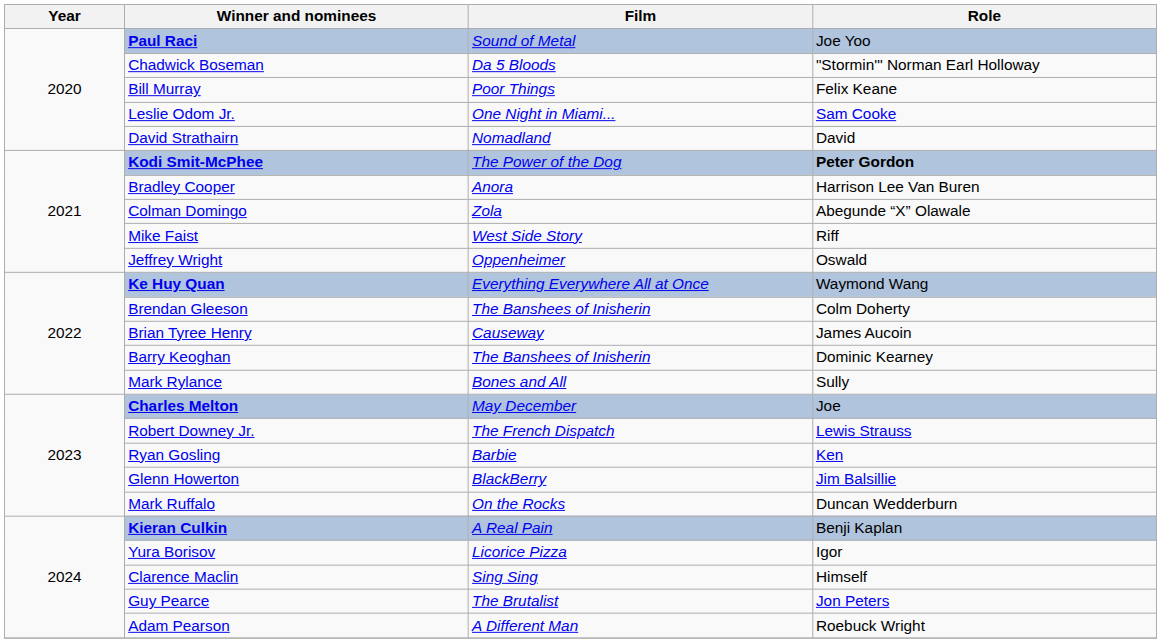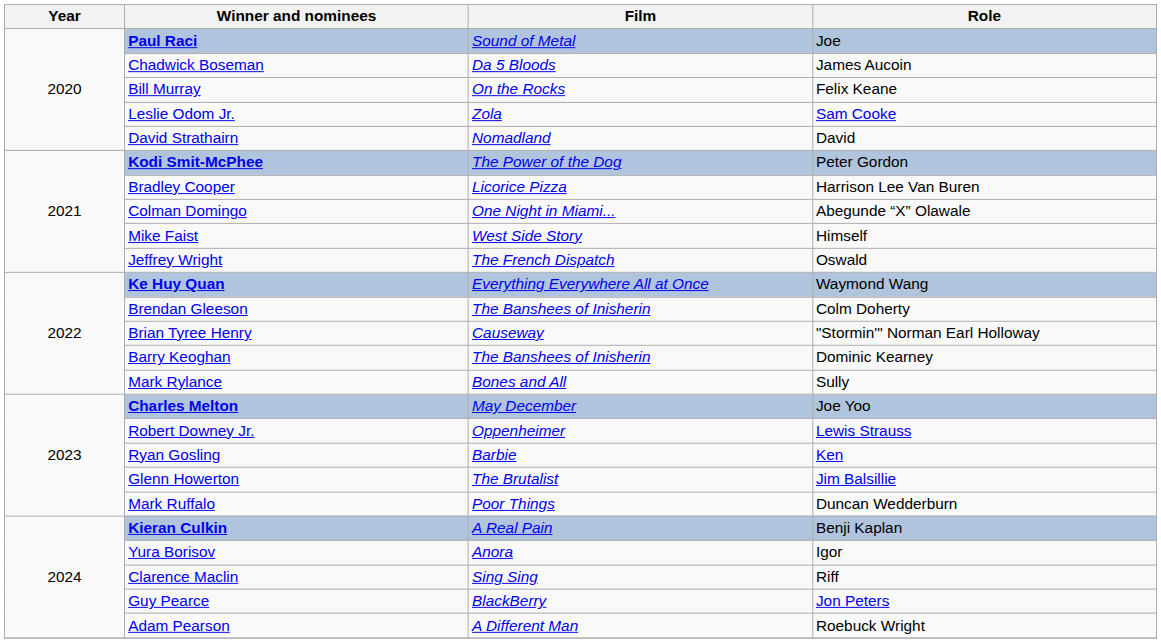(843, 41) Joe Yoo -> (828, 41) Joe
(928, 65) "Stormin'" Norman Earl Holloway -> (864, 65) James Aucoin
(513, 89) Poor Things -> (519, 89) On the Rocks
(544, 114) One Night in Miami... -> (487, 114) Zola
(865, 162) bold -> (862, 162) normal
(493, 187) Anora -> (519, 187) Licorice Pizza
(487, 211) Zola -> (544, 211) One Night in Miami...
(827, 235) Riff -> (842, 235) Himself
(519, 260) Oppenheimer -> (543, 260) The French Dispatch
(864, 333) James Aucoin -> (928, 333) "Stormin'" Norman Earl Holloway
(828, 406) Joe -> (843, 406) Joe Yoo
(543, 430) The French Dispatch -> (519, 430) Oppenheimer
(509, 479) BlackBerry -> (515, 479) The Brutalist
(519, 503) On the Rocks -> (513, 503) Poor Things
(519, 552) Licorice Pizza -> (493, 552) Anora
(842, 576) Himself -> (827, 576) Riff
(515, 601) The Brutalist -> (509, 601) BlackBerry
